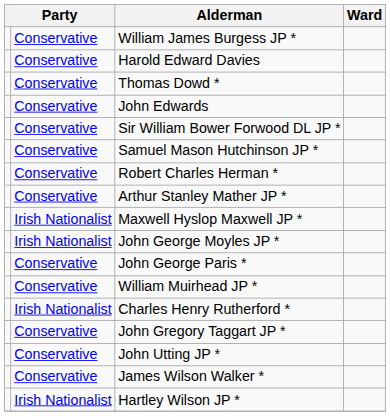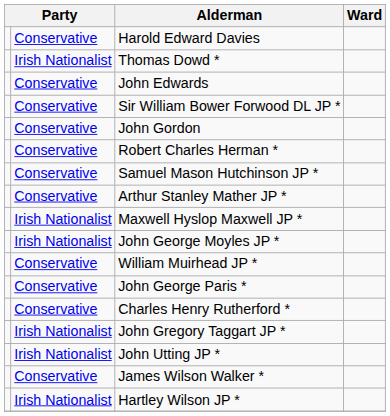- row: (207, 38)
(56, 83) Conservative -> (63, 60) Irish Nationalist
+ row: (159, 128)
rows swapped: (198, 173) <-> (218, 151)
rows swapped: (188, 286) <-> (182, 264)
(63, 309) Irish Nationalist -> (56, 309) Conservative
(56, 331) Conservative -> (63, 331) Irish Nationalist
(56, 354) Conservative -> (63, 354) Irish Nationalist
